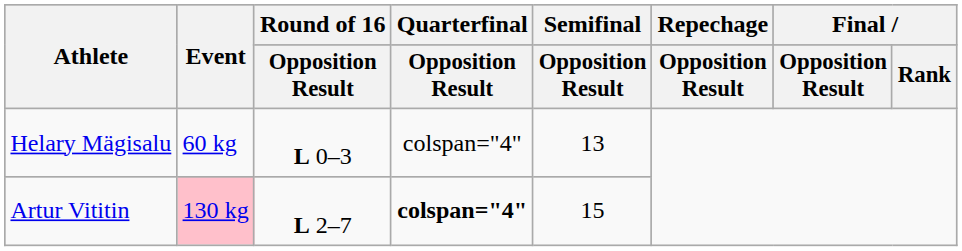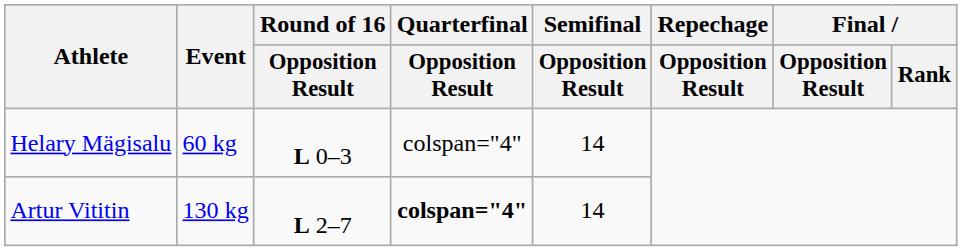(593, 142) 13 -> (593, 142) 14
(216, 210) pink background -> (216, 210) no background
(593, 210) 15 -> (593, 210) 14
